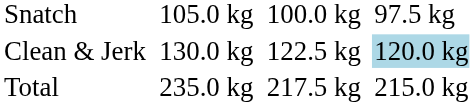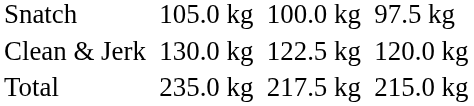(421, 50) lightblue background -> (421, 50) no background
